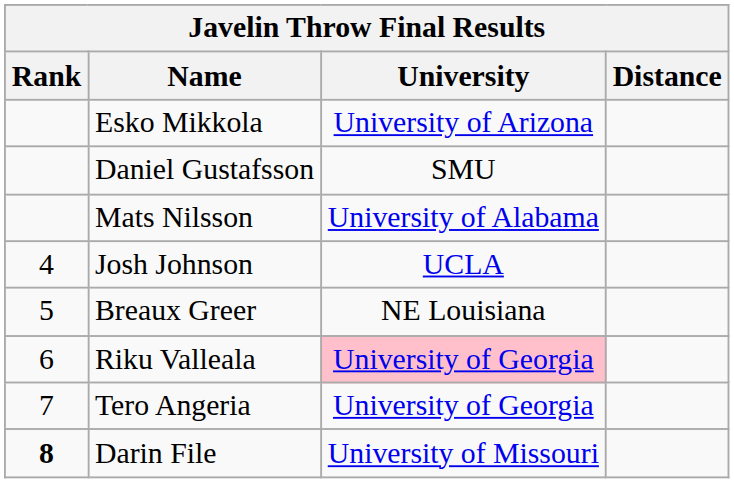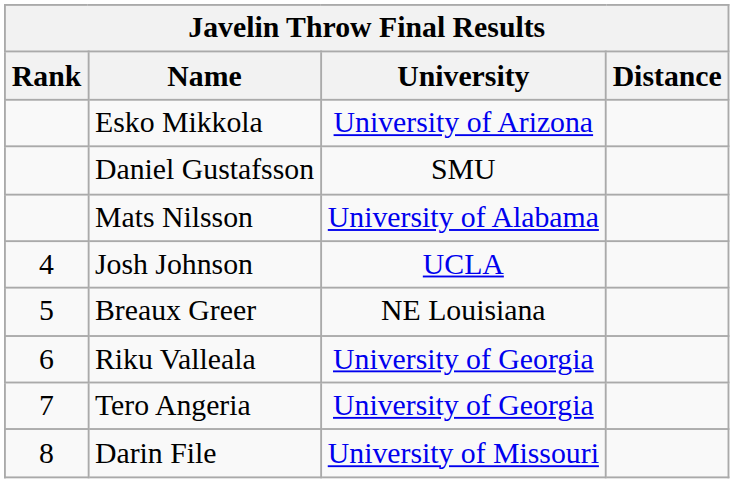(463, 358) pink background -> (463, 358) no background
(47, 452) bold -> (47, 452) normal
